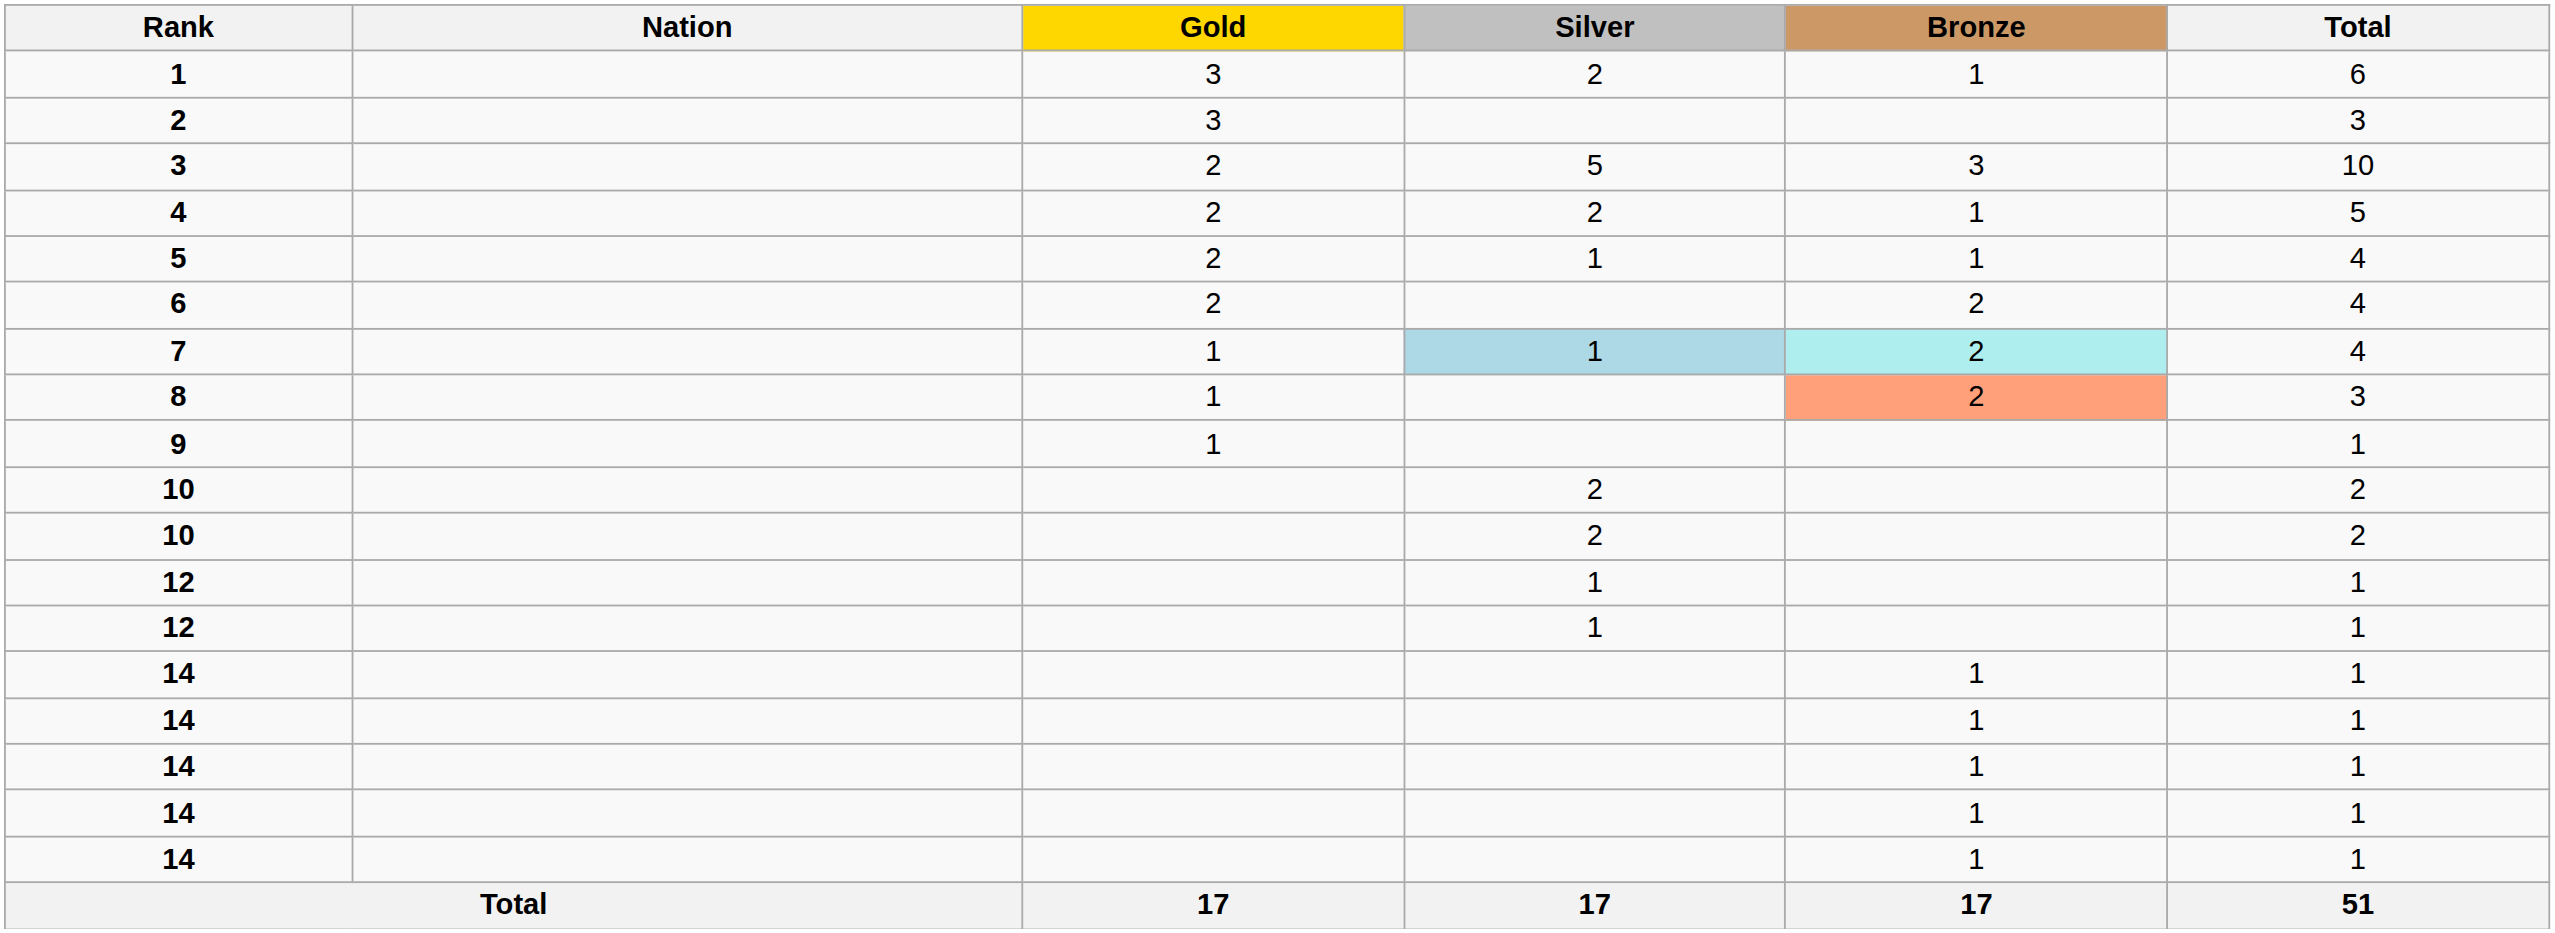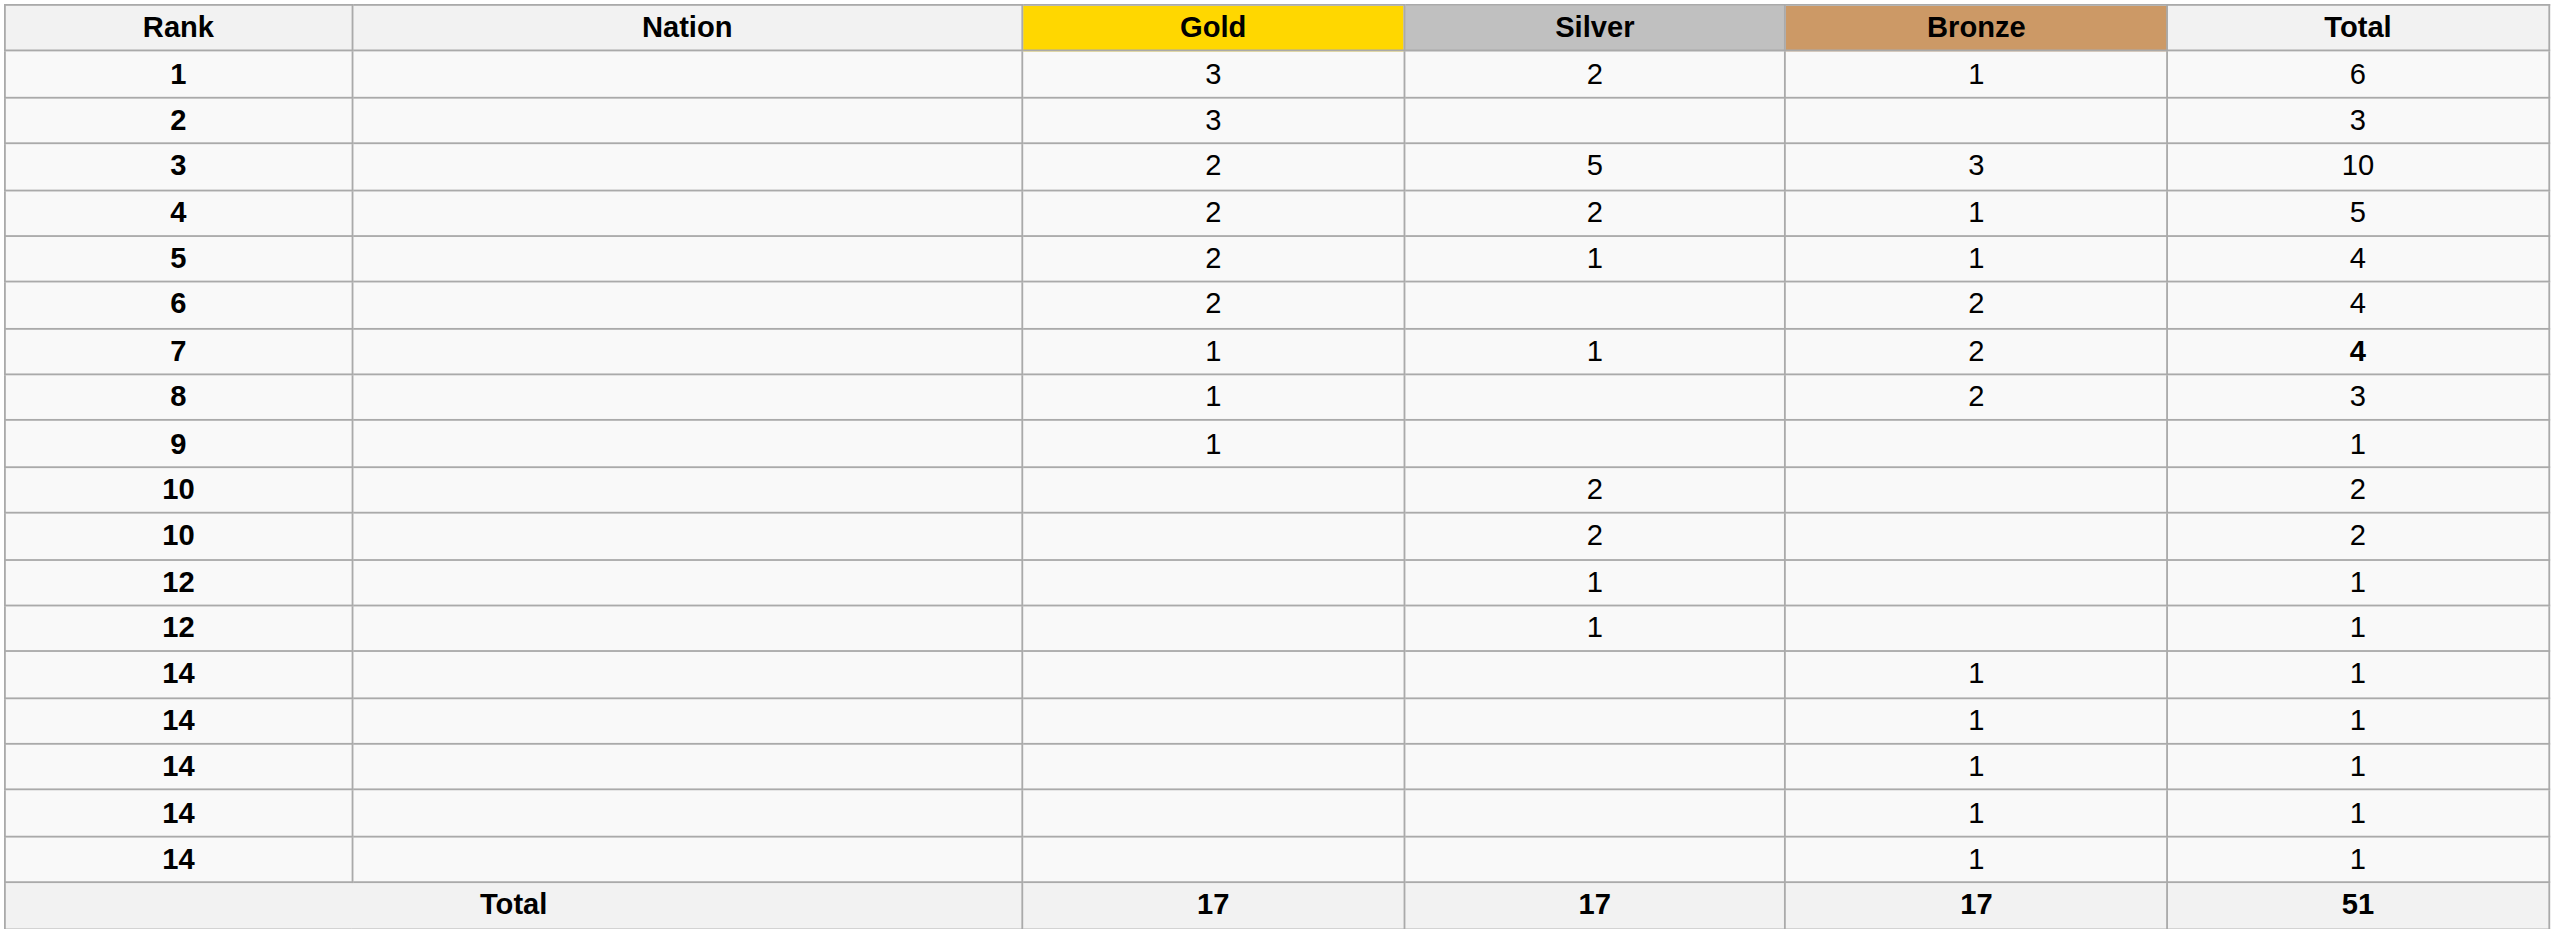(1595, 350) lightblue background -> (1595, 350) no background
(1976, 350) paleturquoise background -> (1976, 350) no background
(2358, 350) normal -> (2358, 350) bold
(1976, 397) lightsalmon background -> (1976, 397) no background
